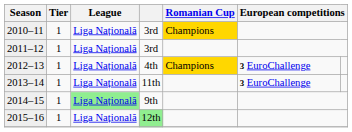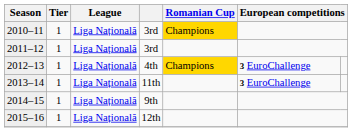(105, 100) lightgreen background -> (105, 100) no background
(151, 117) lightgreen background -> (151, 117) no background
